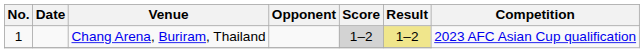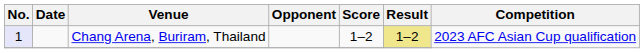(19, 36) no background -> (19, 36) lavender background
(361, 36) lightgrey background -> (361, 36) no background
